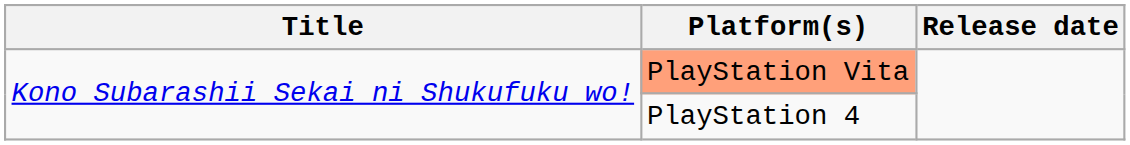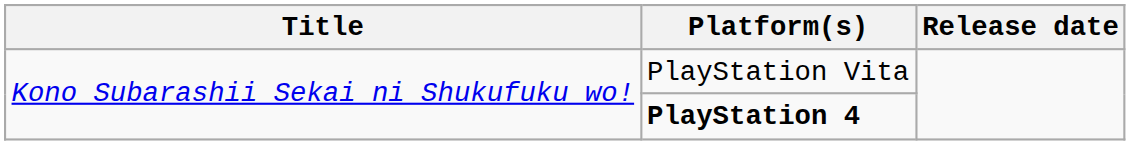(778, 72) lightsalmon background -> (778, 72) no background
(754, 116) normal -> (754, 116) bold
